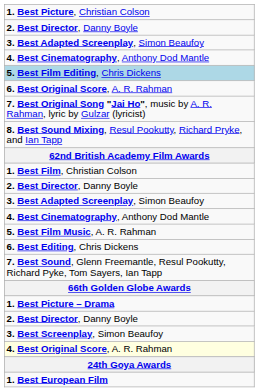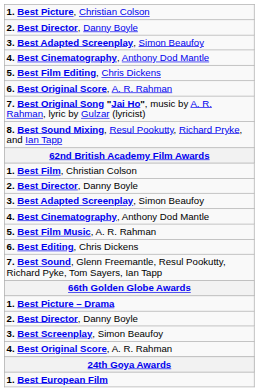(84, 73) lightblue background -> (84, 73) no background
(89, 349) lightyellow background -> (89, 349) no background
